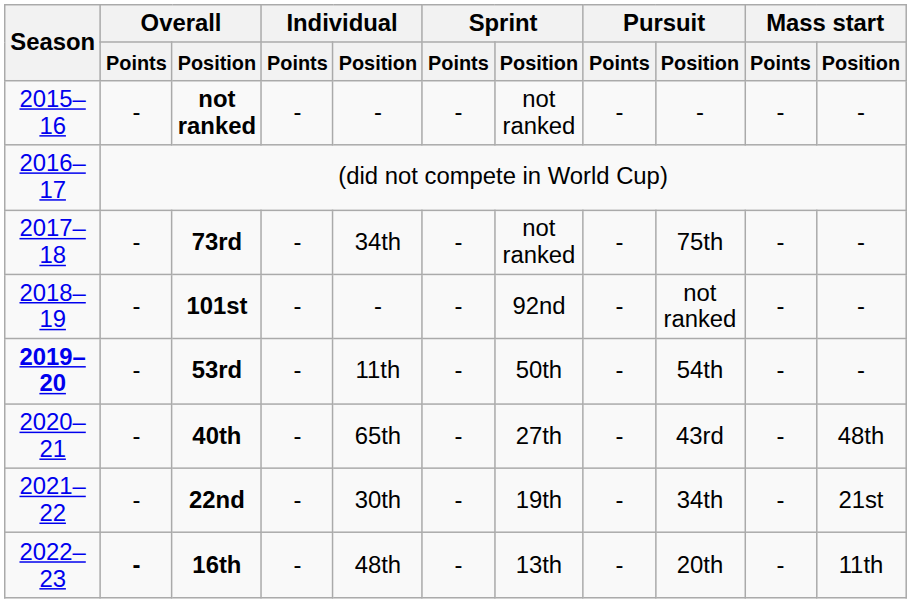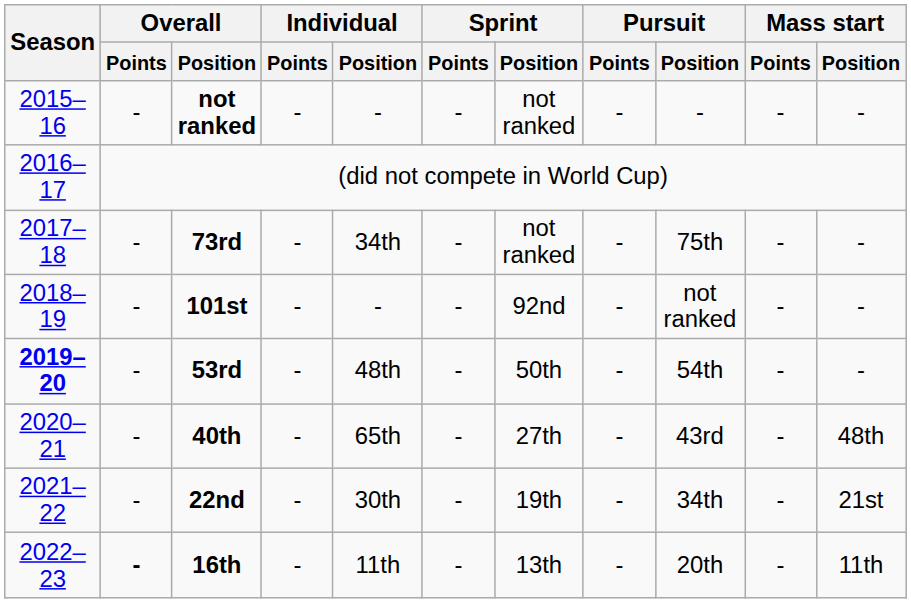(378, 370) 11th -> (378, 370) 48th
(378, 564) 48th -> (378, 564) 11th
